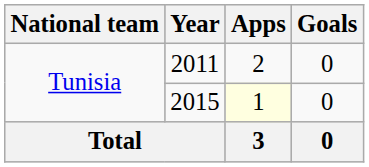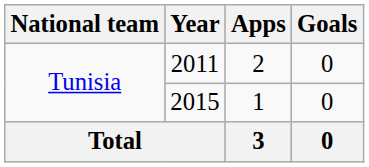(258, 102) lightyellow background -> (258, 102) no background
